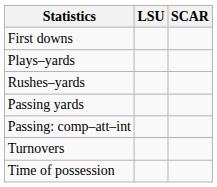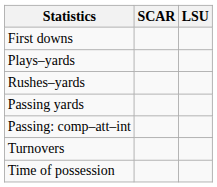columns swapped: (190, 16) <-> (151, 16)
